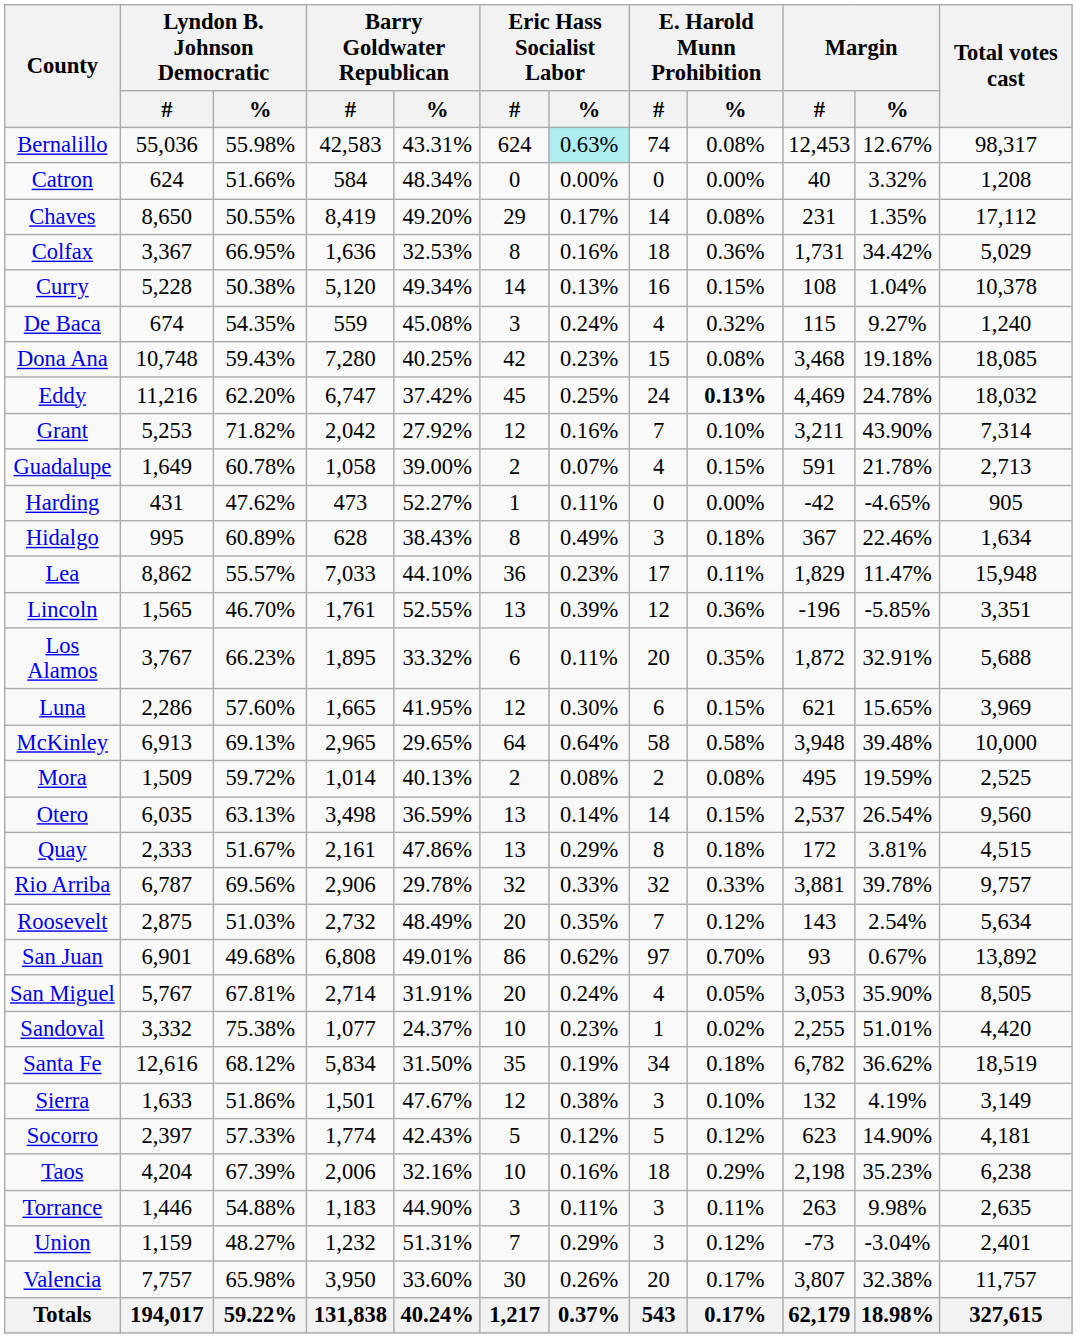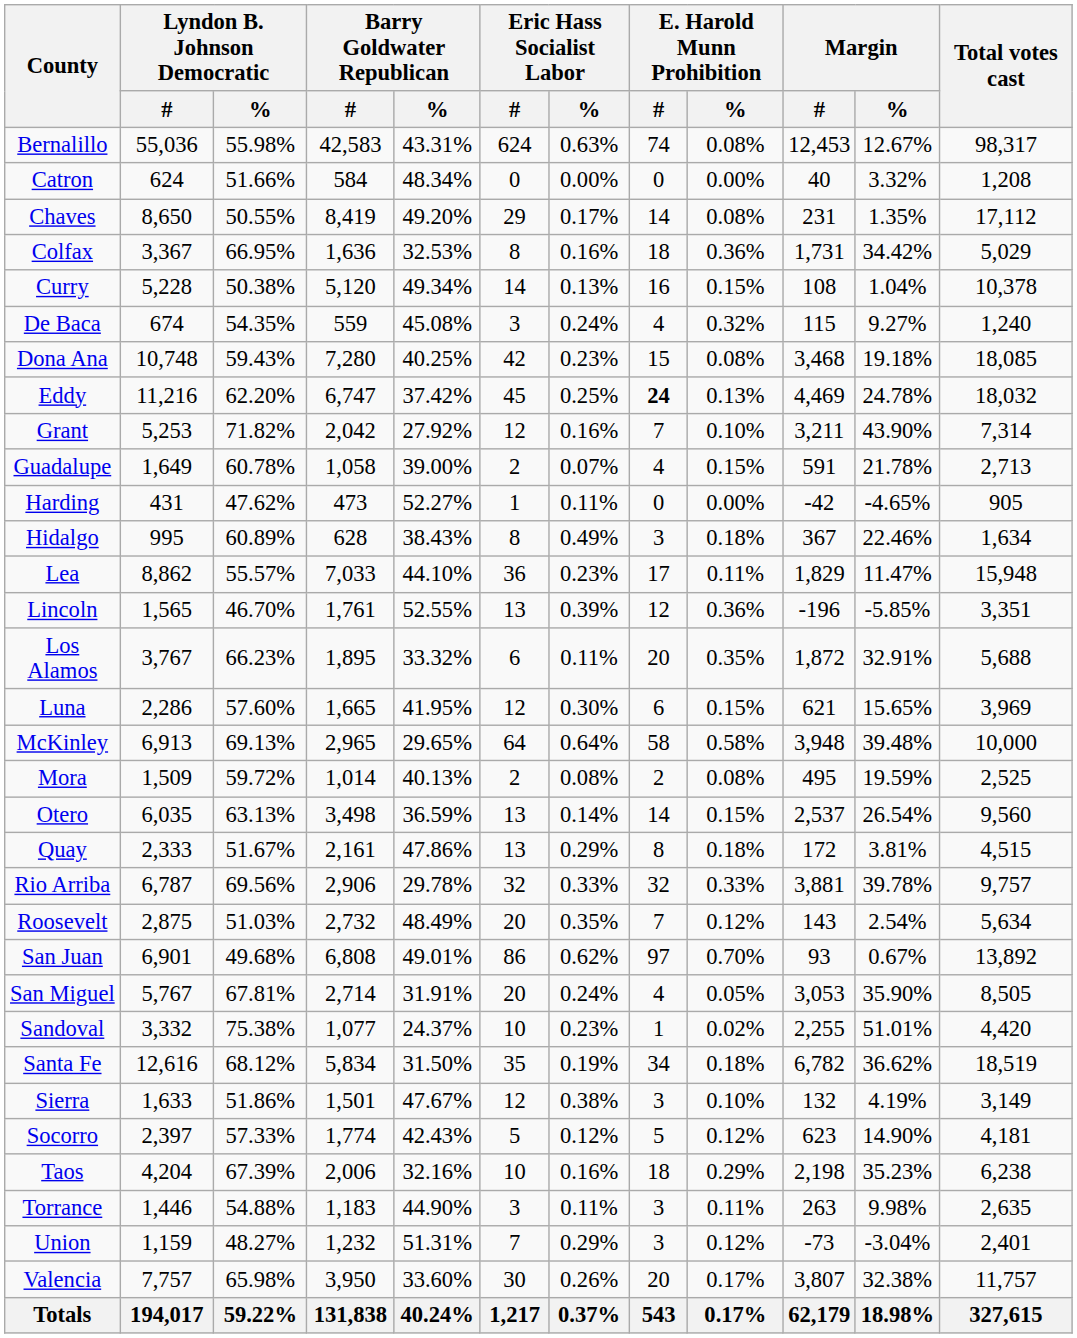(589, 144) paleturquoise background -> (589, 144) no background
(659, 395) normal -> (659, 395) bold
(735, 395) bold -> (735, 395) normal
